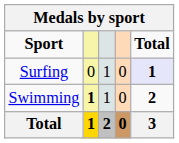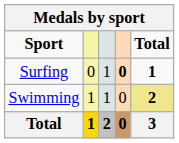(123, 70) normal -> (123, 70) bold
(152, 70) lavender background -> (152, 70) no background
(91, 97) bold -> (91, 97) normal
(152, 97) no background -> (152, 97) khaki background
